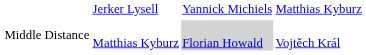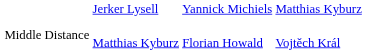(223, 42) lightgrey background -> (223, 42) no background
